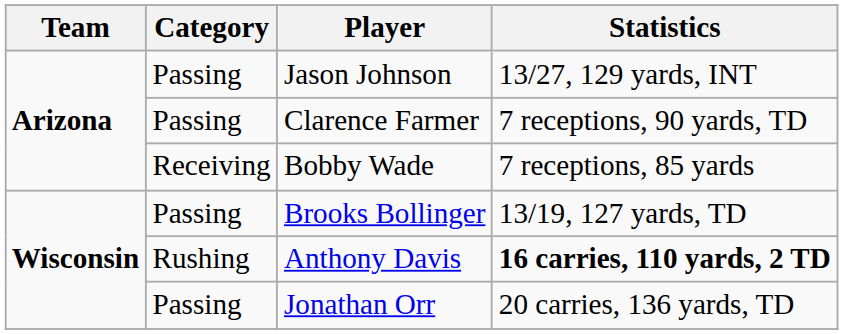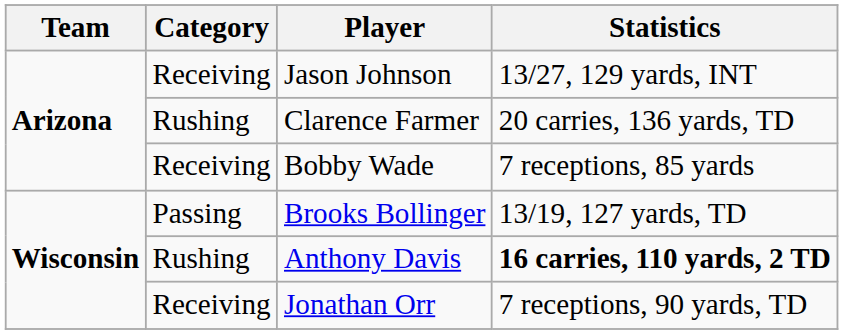(197, 73) Passing -> (212, 73) Receiving
(197, 120) Passing -> (201, 120) Rushing
(653, 120) 7 receptions, 90 yards, TD -> (647, 120) 20 carries, 136 yards, TD
(197, 304) Passing -> (212, 304) Receiving
(647, 304) 20 carries, 136 yards, TD -> (653, 304) 7 receptions, 90 yards, TD
